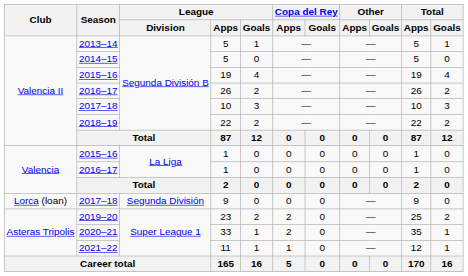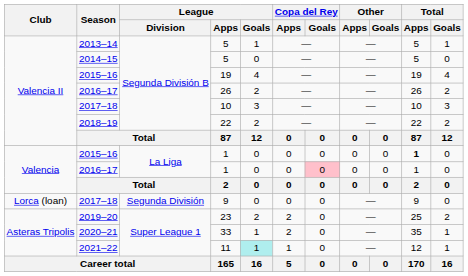(416, 153) normal -> (416, 153) bold
(322, 169) no background -> (322, 169) pink background
(256, 248) no background -> (256, 248) paleturquoise background
